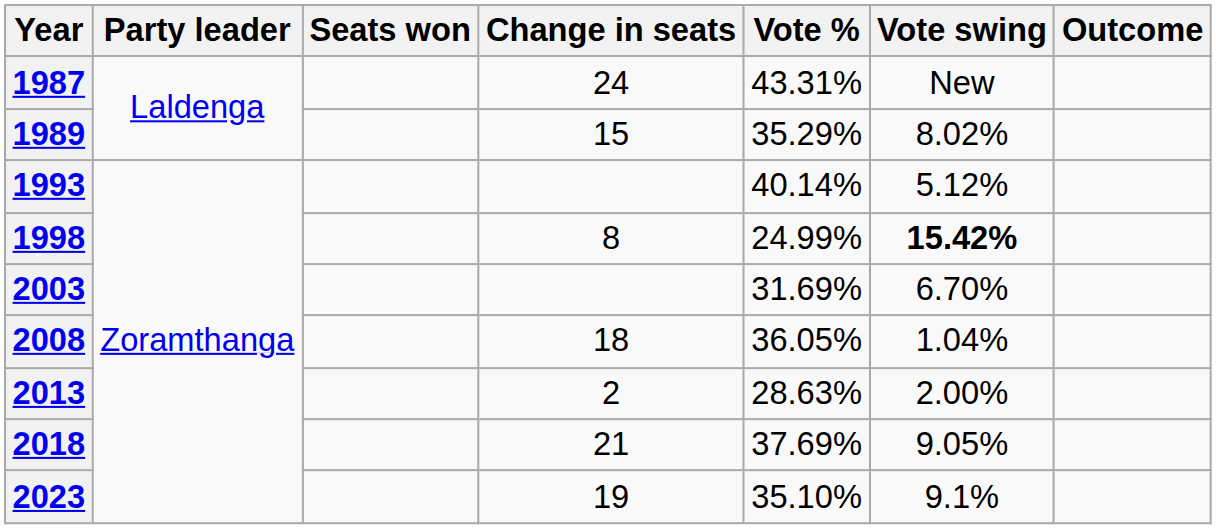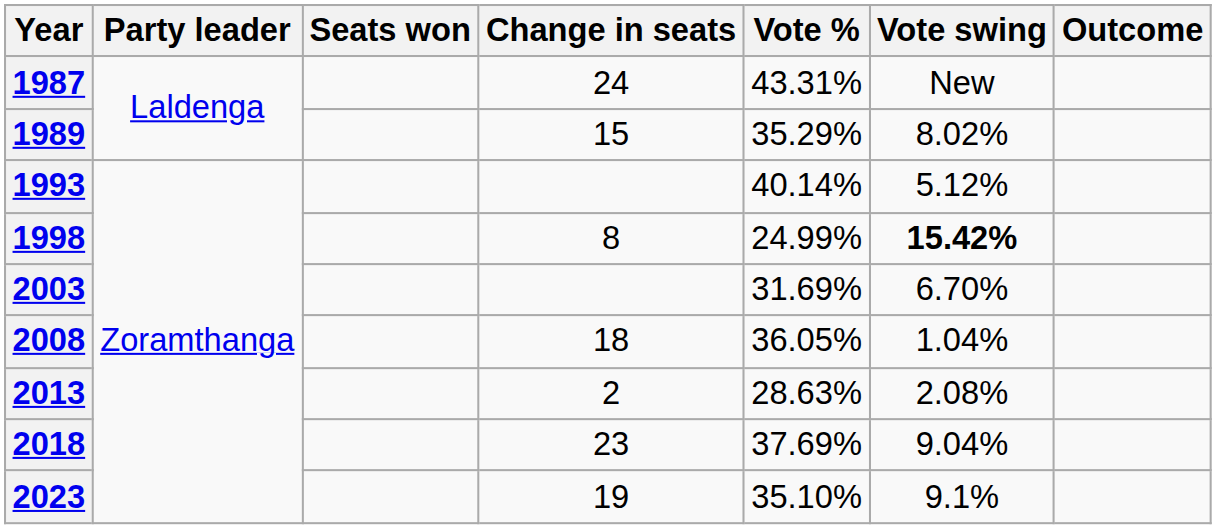(962, 392) 2.00% -> (962, 392) 2.08%
(611, 444) 21 -> (611, 444) 23
(962, 444) 9.05% -> (962, 444) 9.04%
